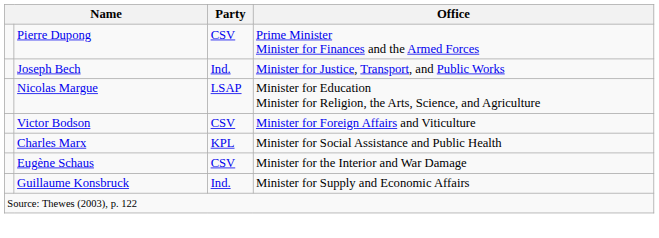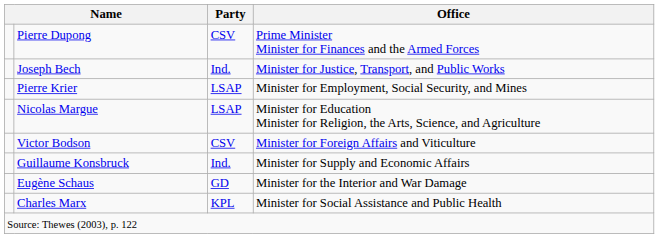+ row: (47, 88)
rows swapped: (73, 183) <-> (52, 143)
(223, 163) CSV -> (220, 183) GD
